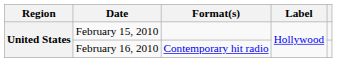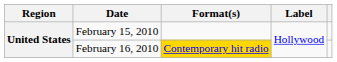(216, 48) no background -> (216, 48) gold background
